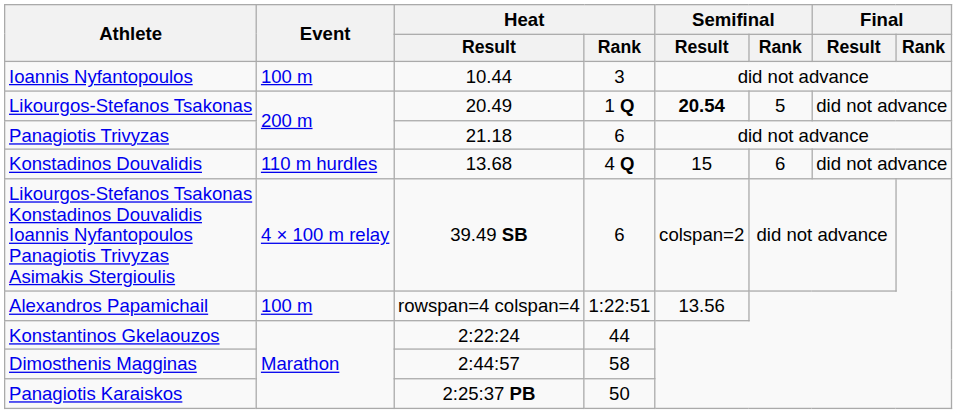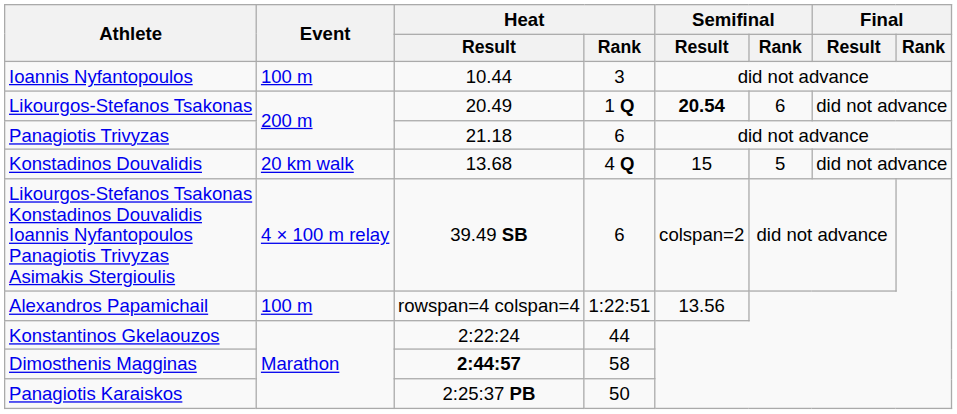(780, 106) 5 -> (780, 106) 6
(319, 165) 110 m hurdles -> (307, 165) 20 km walk
(780, 165) 6 -> (780, 165) 5
(489, 365) normal -> (489, 365) bold
